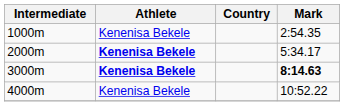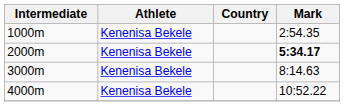(147, 52) bold -> (146, 52) normal
(300, 52) normal -> (300, 52) bold
(147, 71) bold -> (146, 71) normal
(301, 71) bold -> (299, 71) normal
